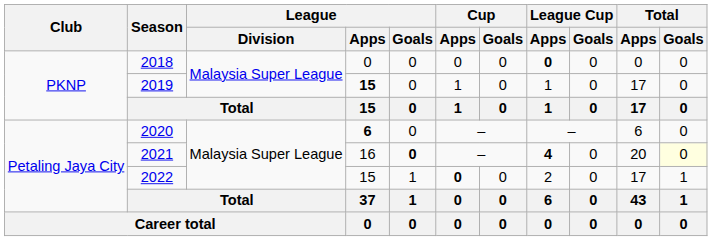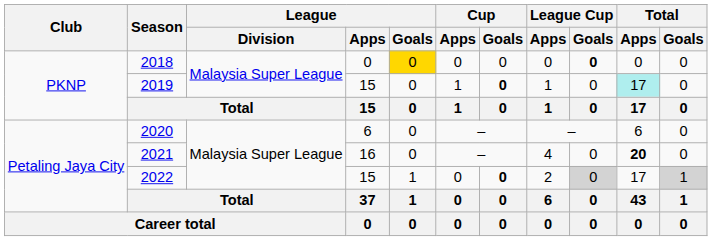(413, 62) no background -> (413, 62) gold background
(548, 62) bold -> (548, 62) normal
(593, 62) normal -> (593, 62) bold
(367, 85) bold -> (367, 85) normal
(503, 85) normal -> (503, 85) bold
(638, 85) no background -> (638, 85) paleturquoise background
(367, 131) bold -> (367, 131) normal
(413, 154) bold -> (413, 154) normal
(548, 154) bold -> (548, 154) normal
(638, 154) normal -> (638, 154) bold
(683, 154) lightyellow background -> (683, 154) no background
(458, 177) bold -> (458, 177) normal
(503, 177) normal -> (503, 177) bold
(593, 177) no background -> (593, 177) lightgrey background
(683, 177) no background -> (683, 177) lightgrey background
